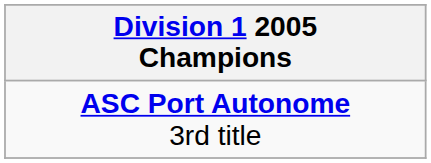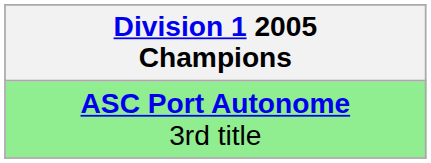(215, 119) no background -> (215, 119) lightgreen background
